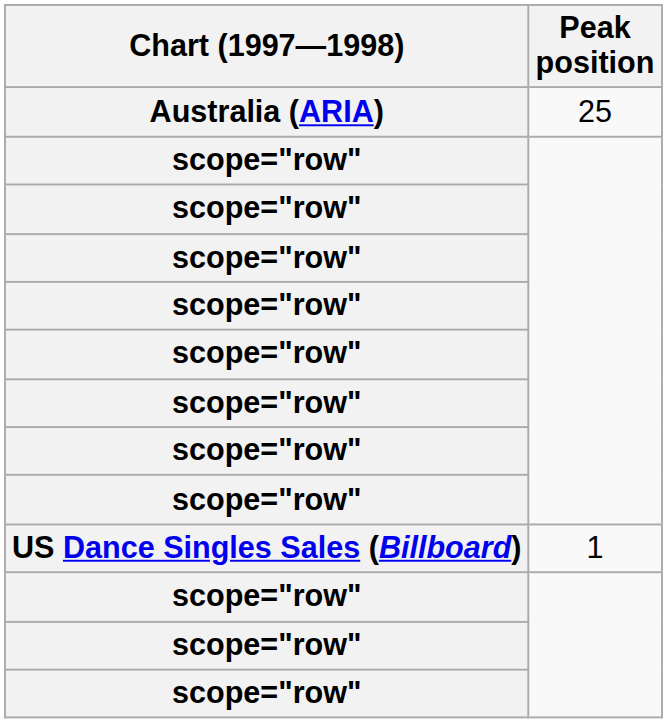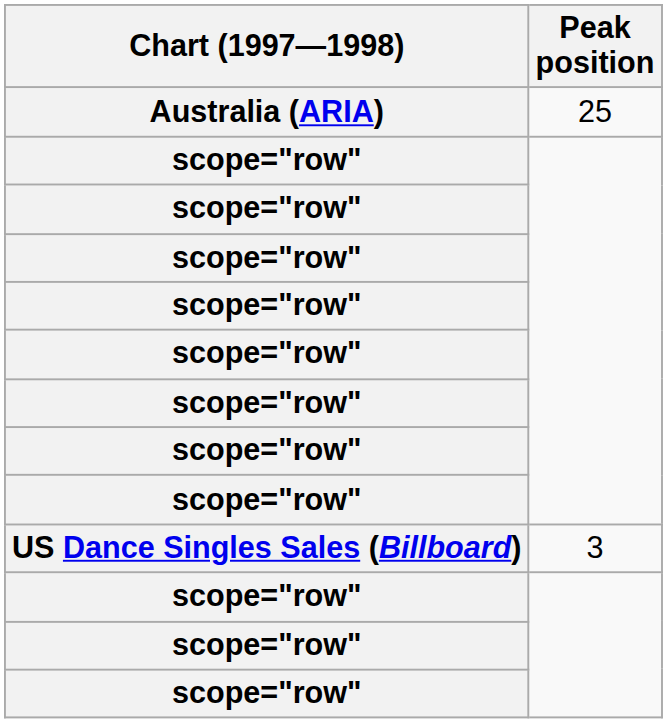(595, 547) 1 -> (595, 547) 3
